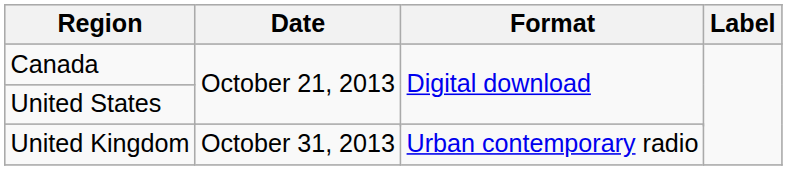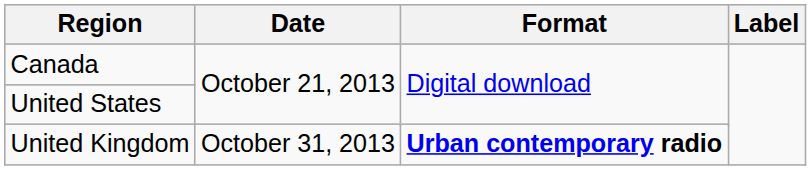(552, 143) normal -> (564, 143) bold
